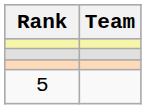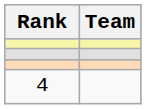(42, 86) 5 -> (42, 86) 4
